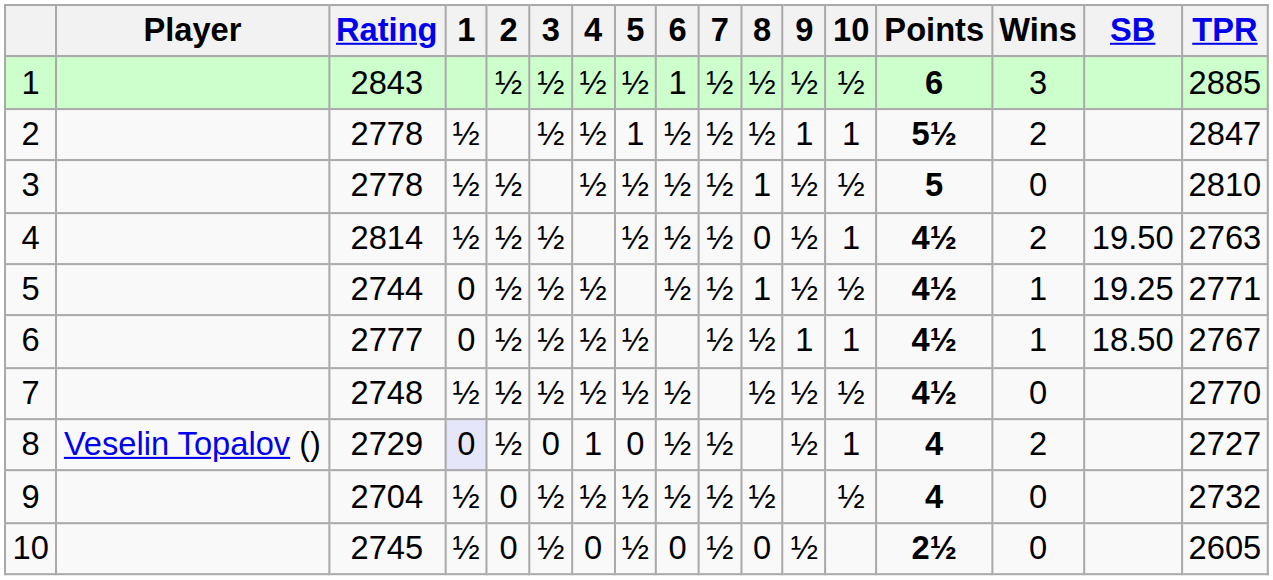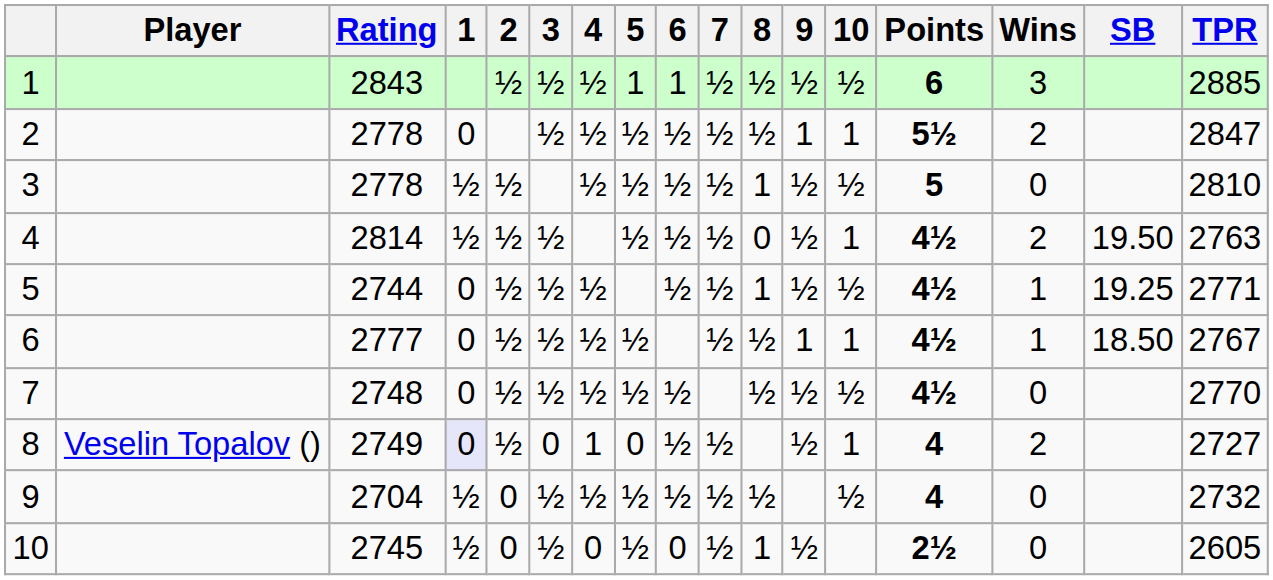(635, 82) ½ -> (635, 82) 1
(466, 133) ½ -> (466, 133) 0
(635, 133) 1 -> (635, 133) ½
(466, 392) ½ -> (466, 392) 0
(387, 444) 2729 -> (387, 444) 2749
(762, 548) 0 -> (762, 548) 1
